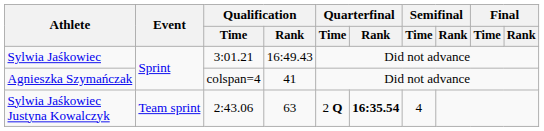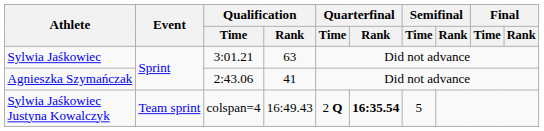(290, 57) 16:49.43 -> (290, 57) 63
(234, 79) colspan=4 -> (234, 79) 2:43.06
(234, 108) 2:43.06 -> (234, 108) colspan=4
(290, 108) 63 -> (290, 108) 16:49.43
(419, 108) 4 -> (419, 108) 5
